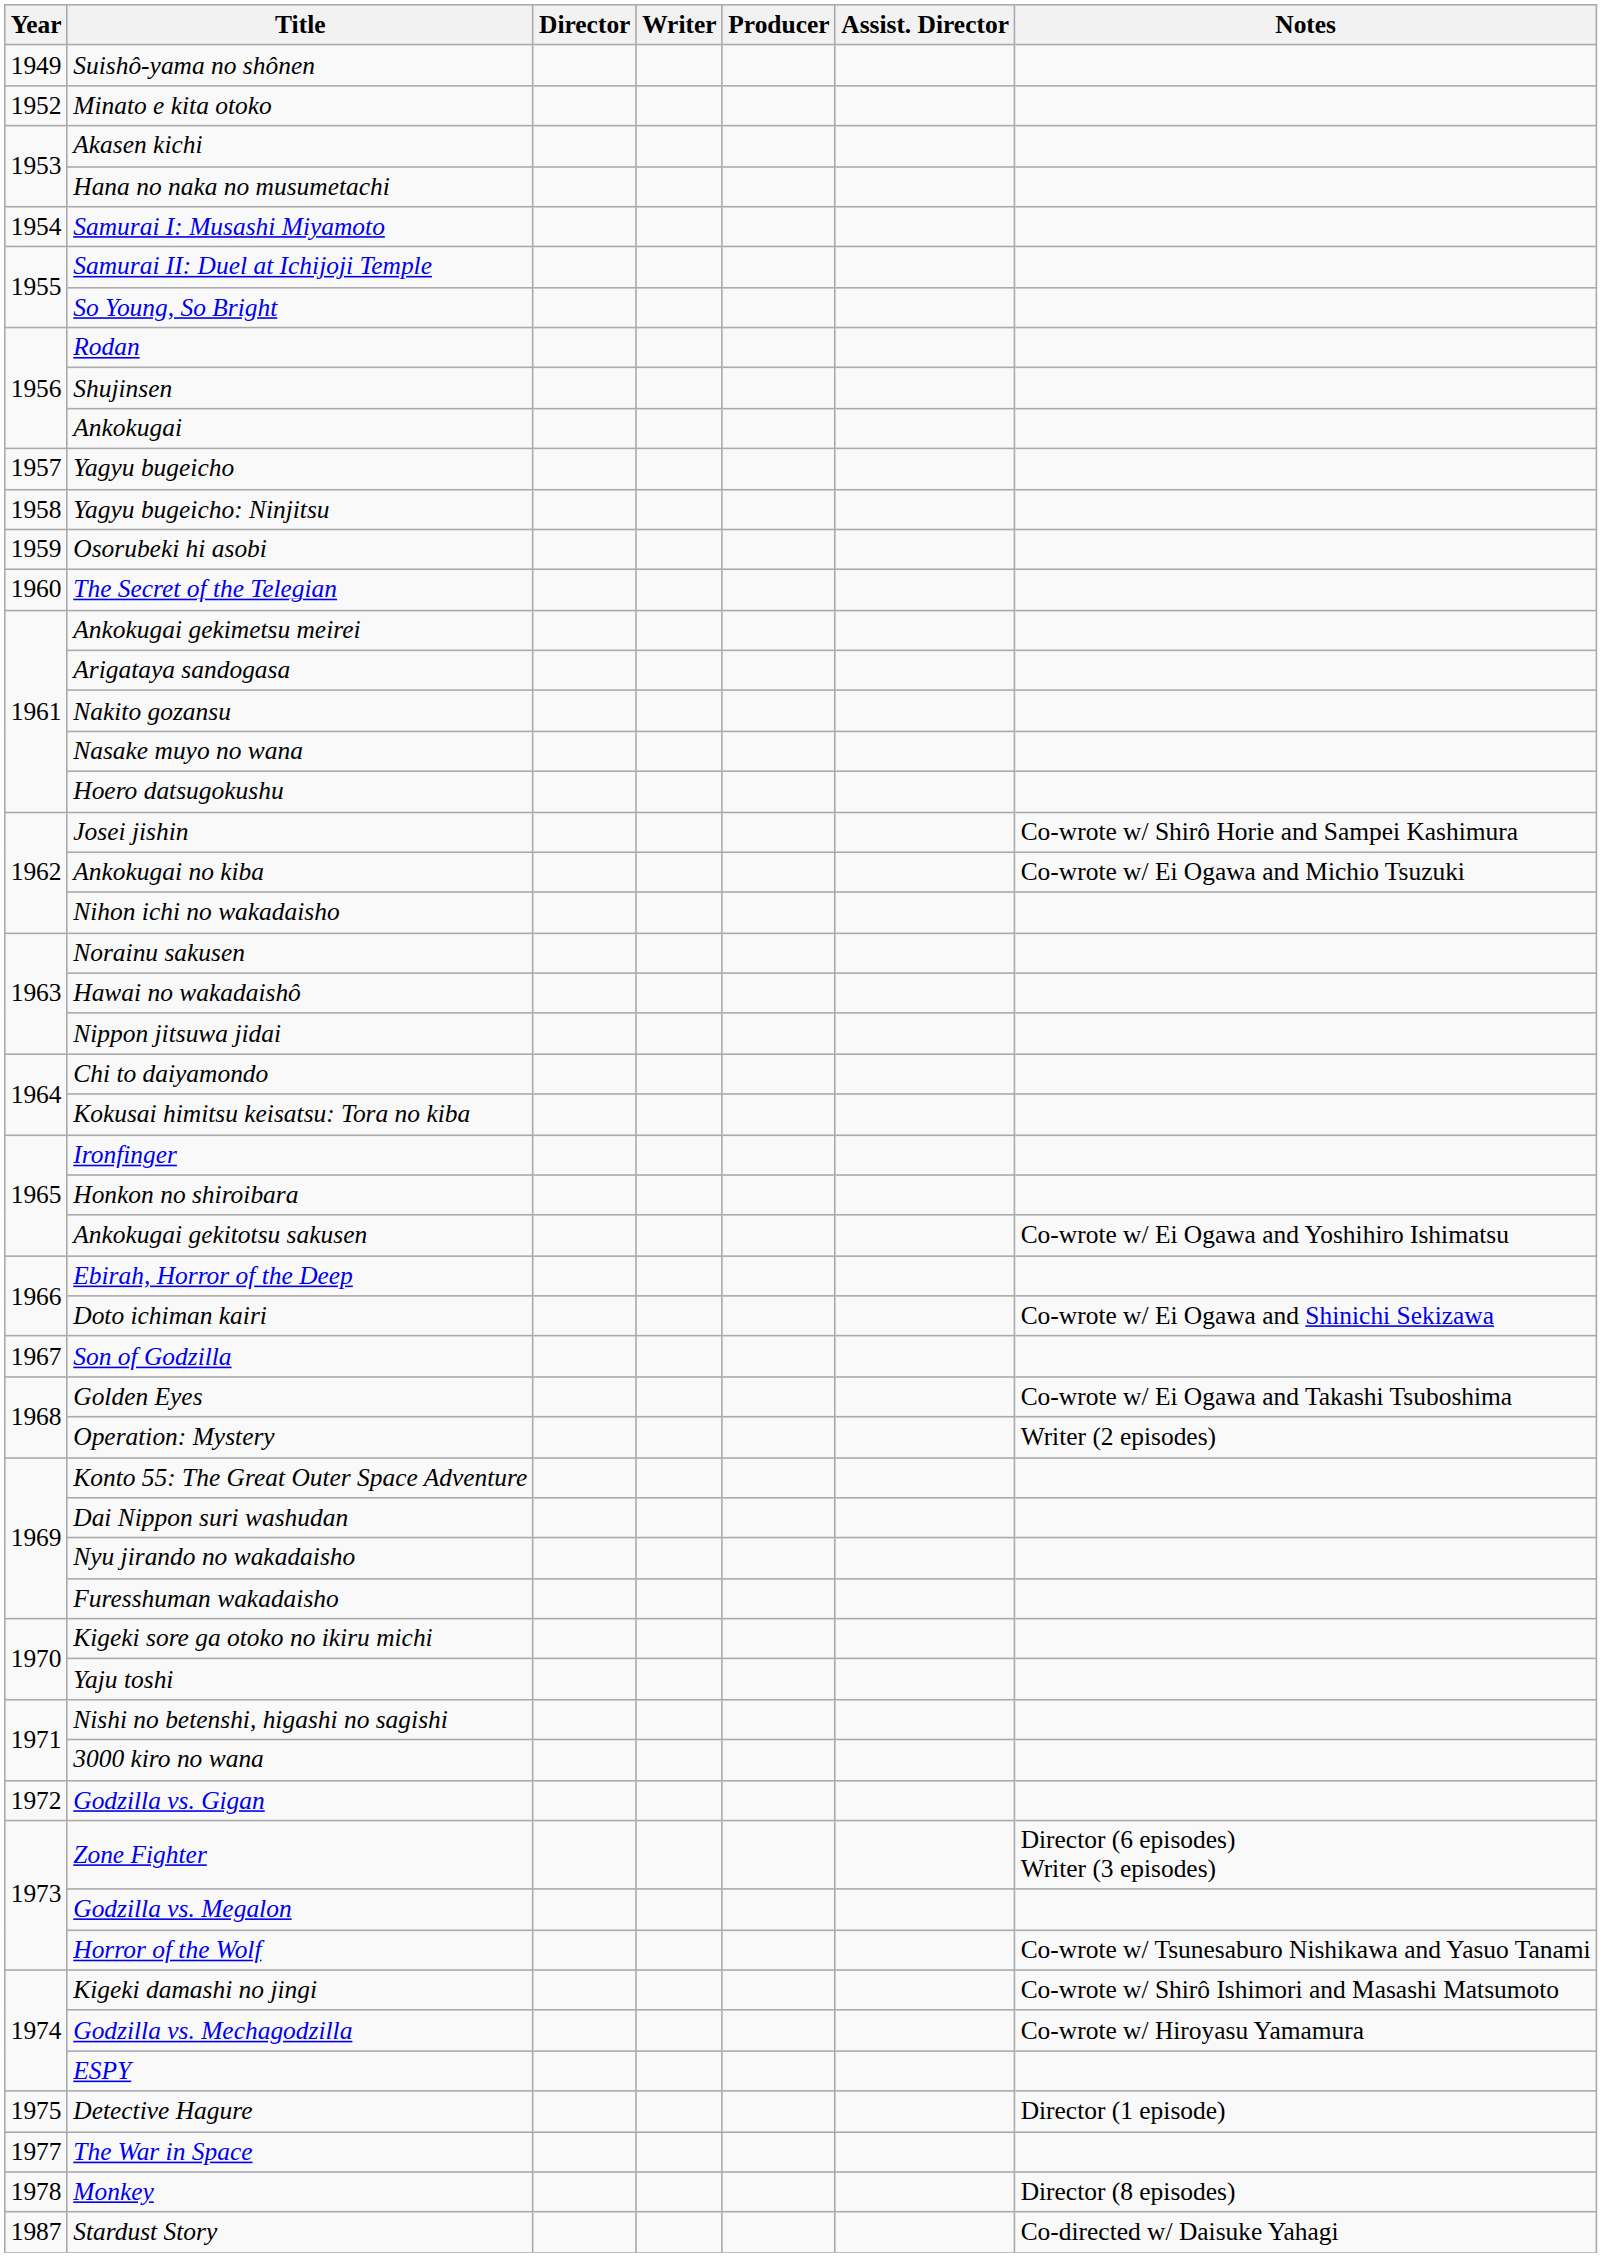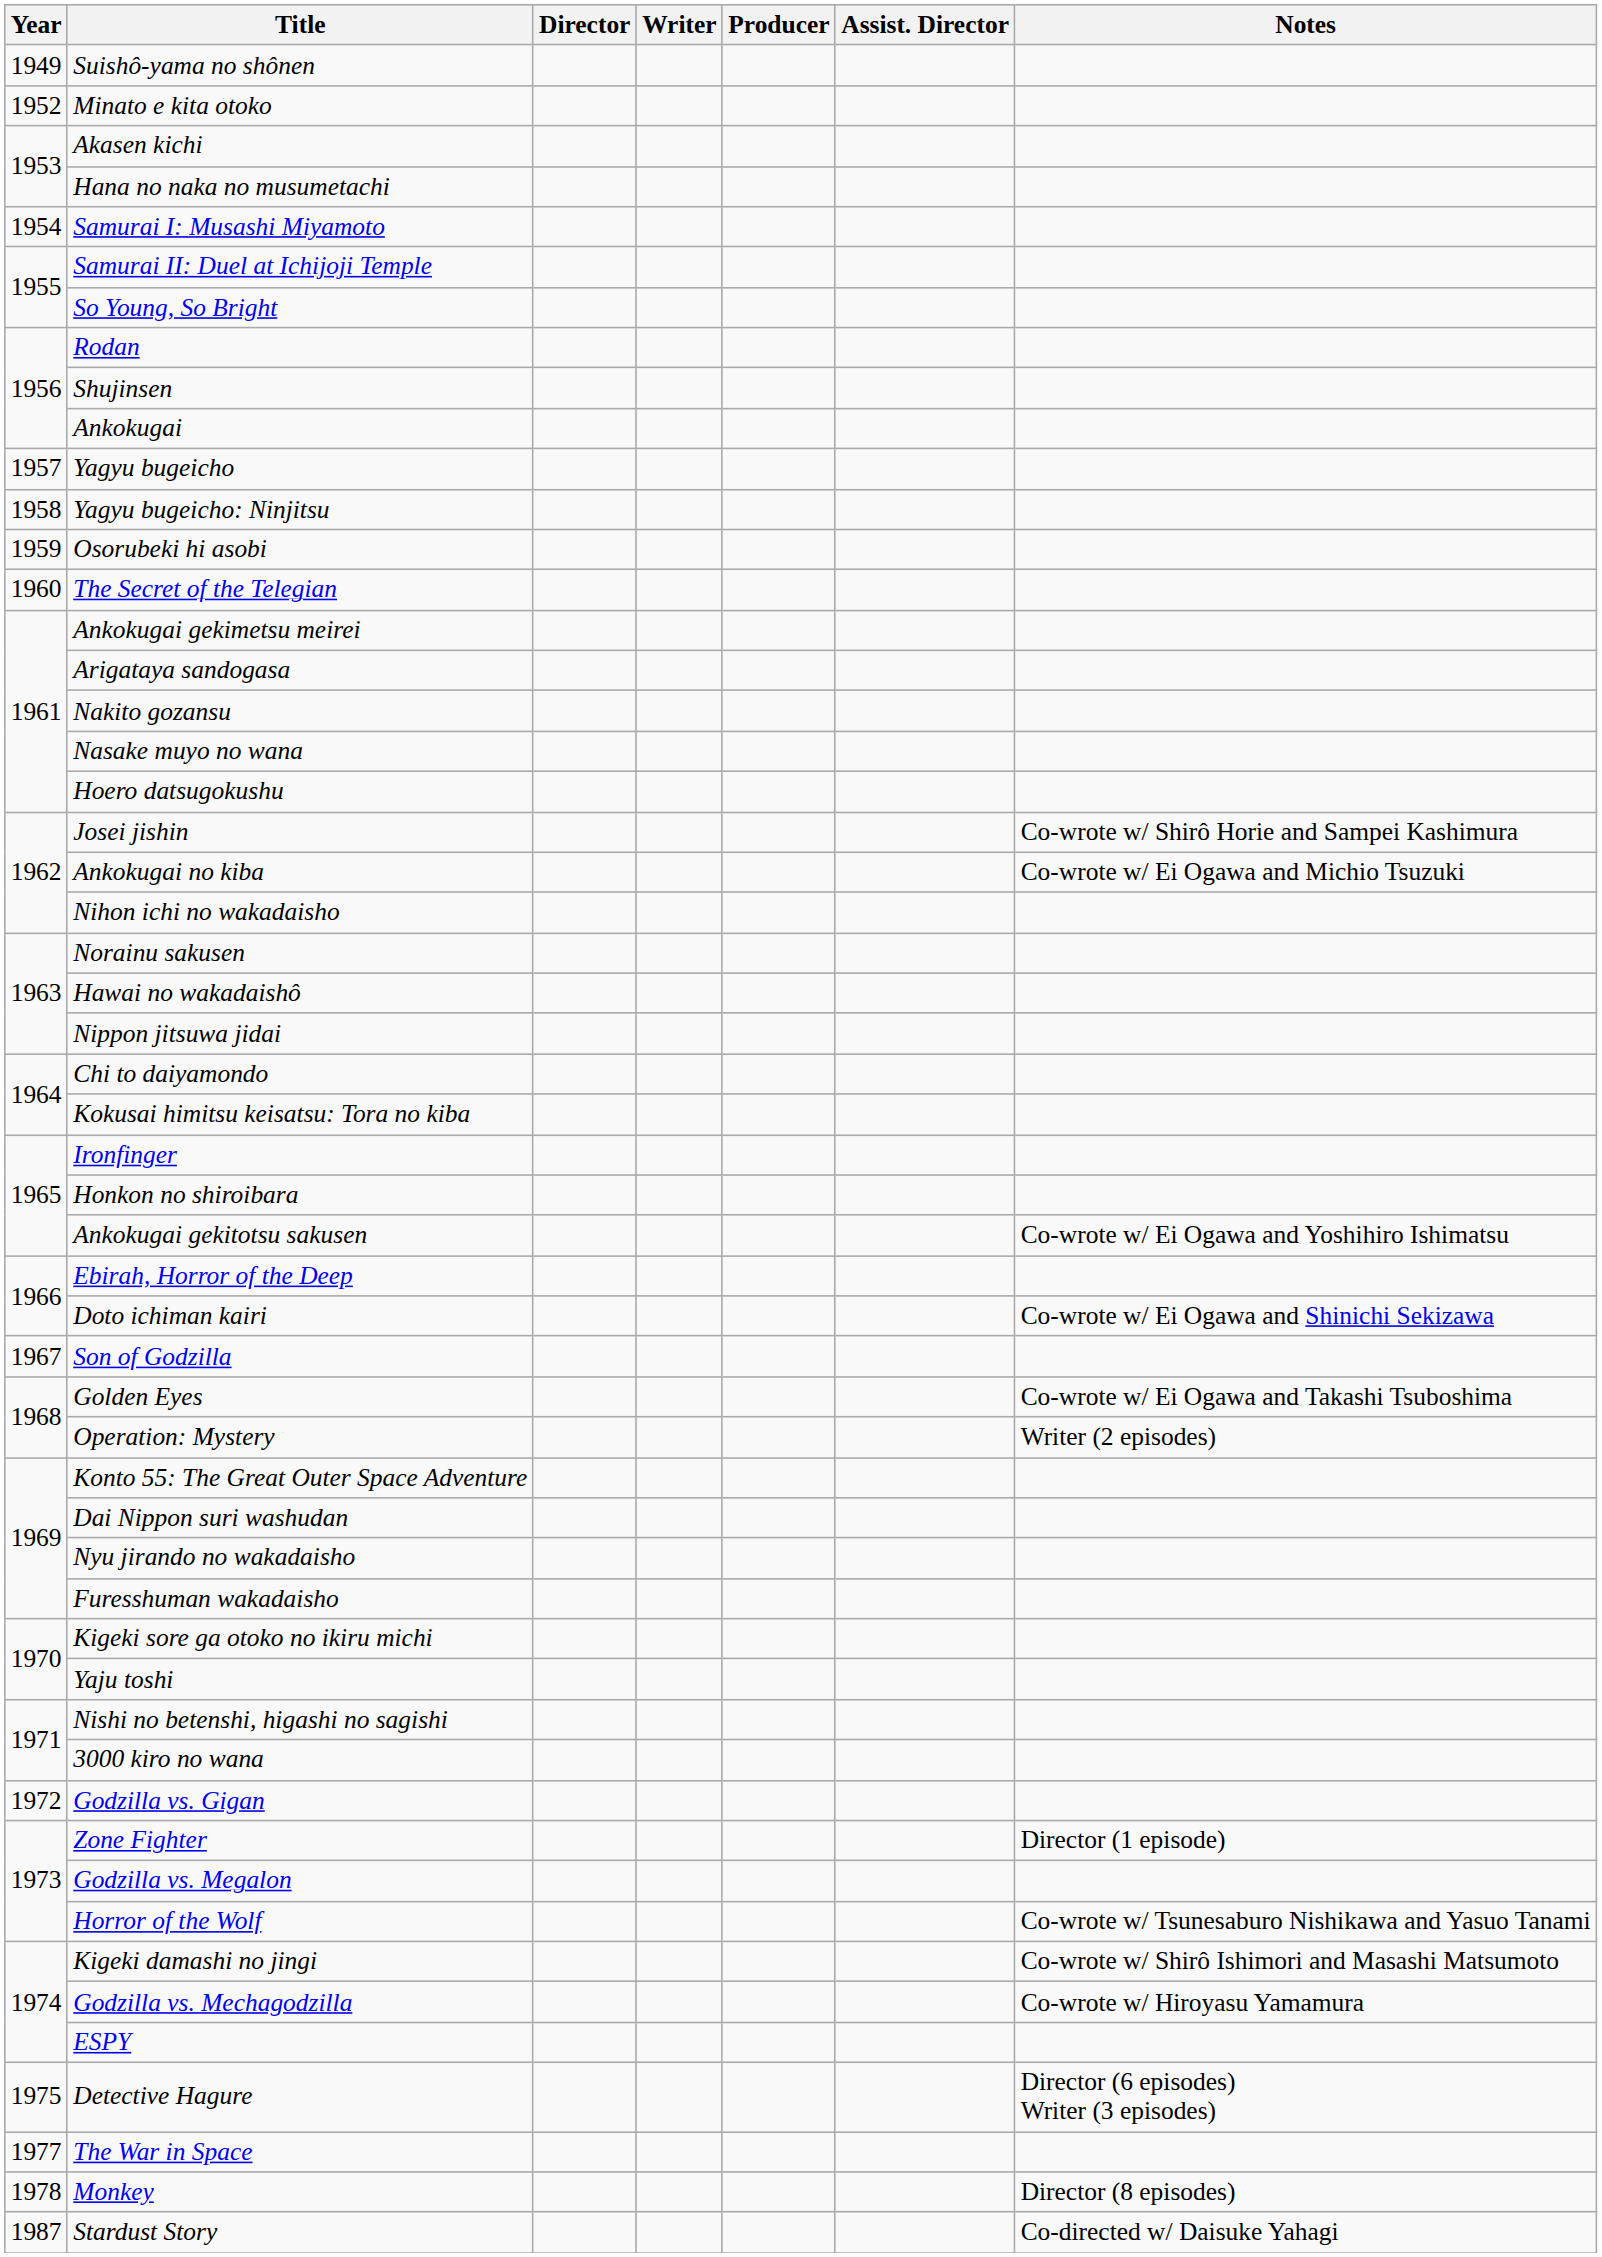(1128, 1854) Director (6 episodes) Writer (3 episodes) -> (1123, 1840) Director (1 episode)
(1123, 2110) Director (1 episode) -> (1128, 2096) Director (6 episodes) Writer (3 episodes)
